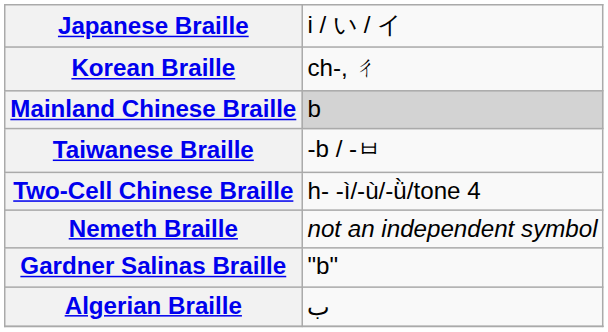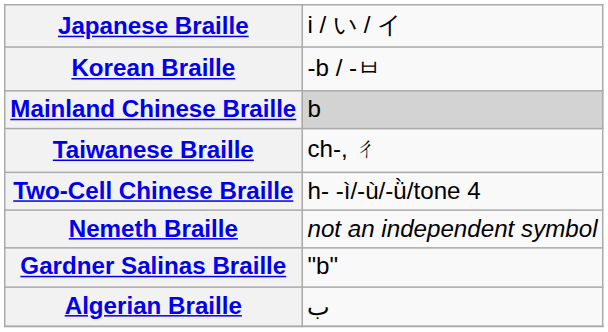(343, 68) ch-, ㄔ -> (344, 68) -b / -ㅂ
(344, 149) -b / -ㅂ -> (343, 149) ch-, ㄔ
